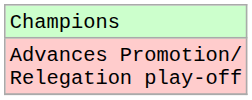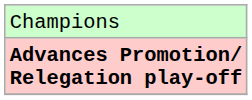(126, 66) normal -> (126, 66) bold
